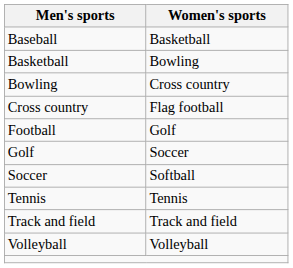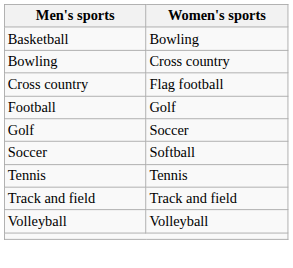- row: (33, 38)
